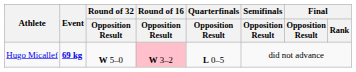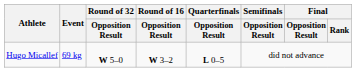(72, 55) bold -> (72, 55) normal
(161, 60) pink background -> (161, 60) no background
